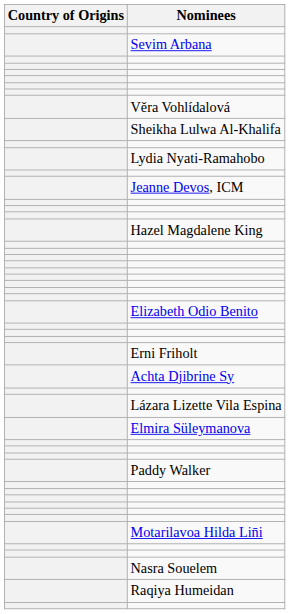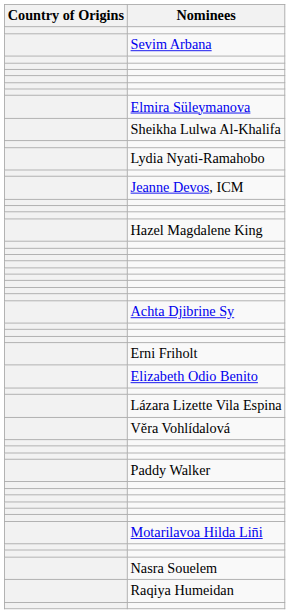(180, 106) Věra Vohlídalová -> (191, 106) Elmira Süleymanova
(194, 311) Elizabeth Odio Benito -> (182, 311) Achta Djibrine Sy
(182, 376) Achta Djibrine Sy -> (194, 376) Elizabeth Odio Benito
(191, 428) Elmira Süleymanova -> (180, 428) Věra Vohlídalová
